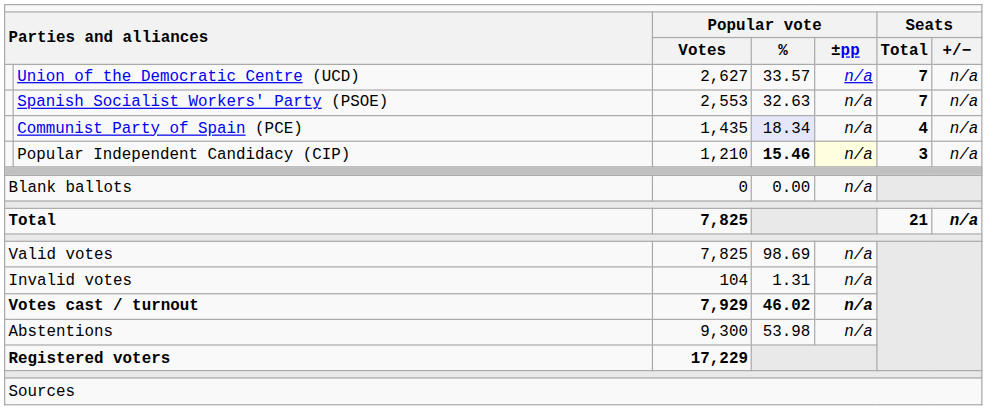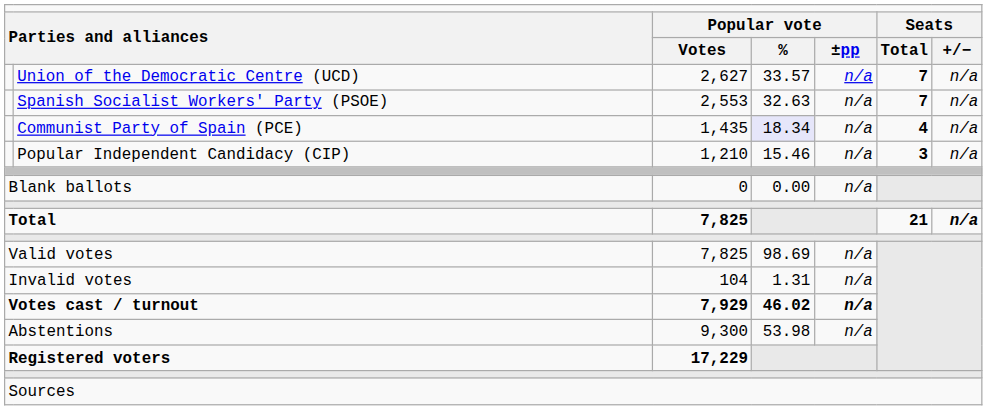(787, 154) bold -> (787, 154) normal
(859, 154) lightyellow background -> (859, 154) no background
